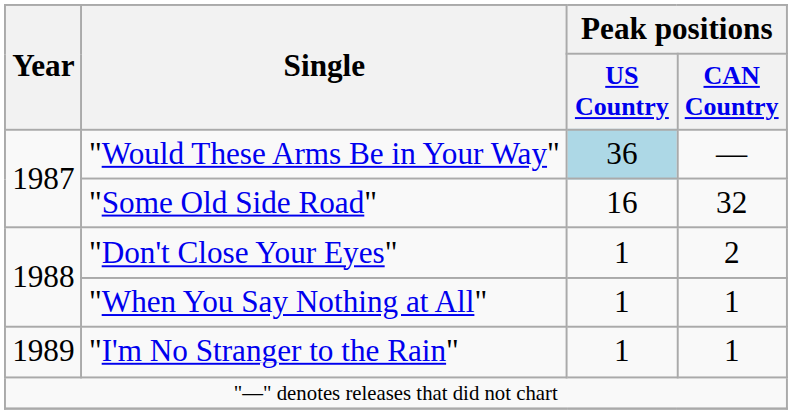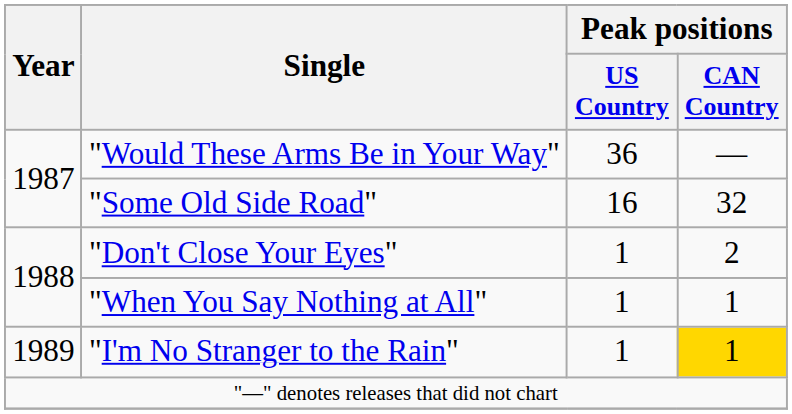(622, 153) lightblue background -> (622, 153) no background
(732, 351) no background -> (732, 351) gold background
